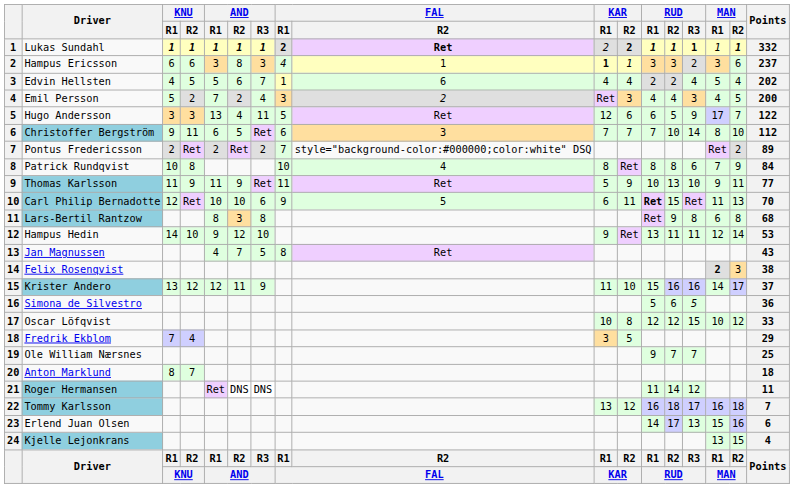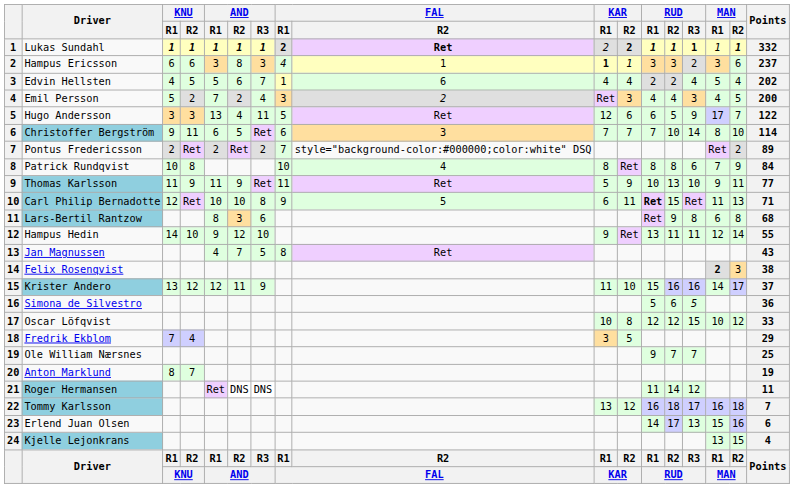(768, 133) 112 -> (768, 133) 114
(263, 201) 6 -> (263, 201) 8
(768, 201) 70 -> (768, 201) 71
(263, 218) 8 -> (263, 218) 6
(768, 236) 53 -> (768, 236) 55
(768, 373) 18 -> (768, 373) 19
